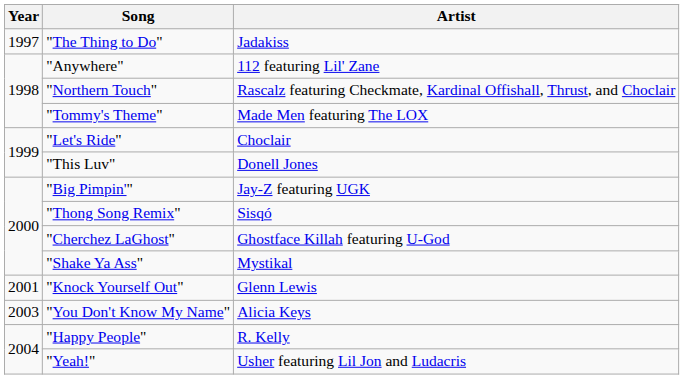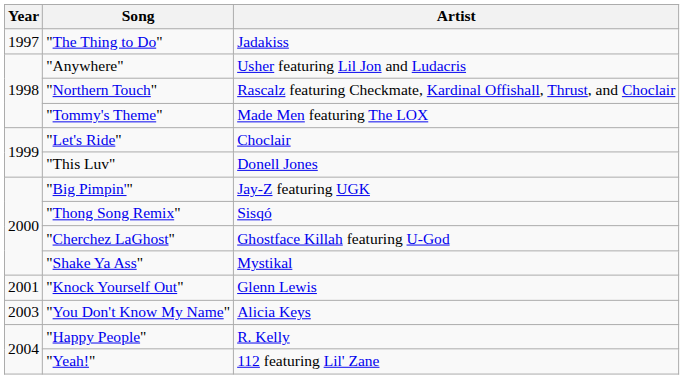(308, 66) 112 featuring Lil' Zane -> (352, 66) Usher featuring Lil Jon and Ludacris
(352, 361) Usher featuring Lil Jon and Ludacris -> (308, 361) 112 featuring Lil' Zane
